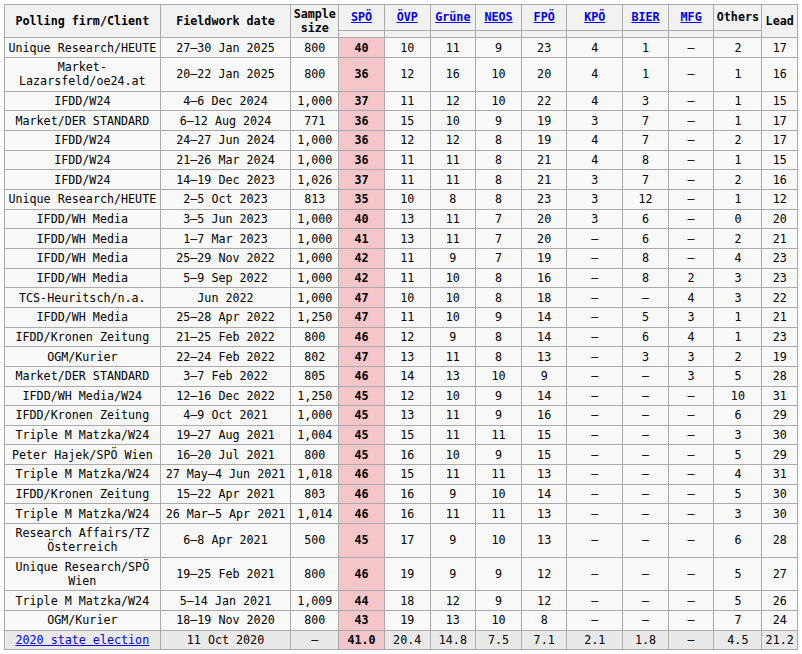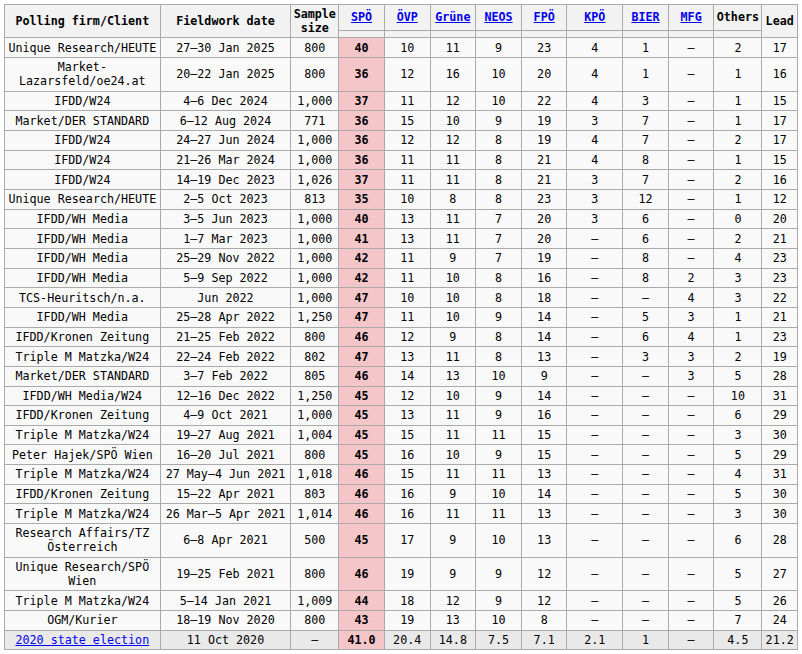(82, 357) OGM/Kurier -> (82, 357) Triple M Matzka/W24
(645, 640) 1.8 -> (645, 640) 1
